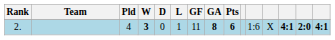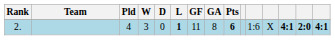(146, 27) bold -> (146, 27) normal
(179, 27) normal -> (179, 27) bold
(214, 27) bold -> (214, 27) normal
